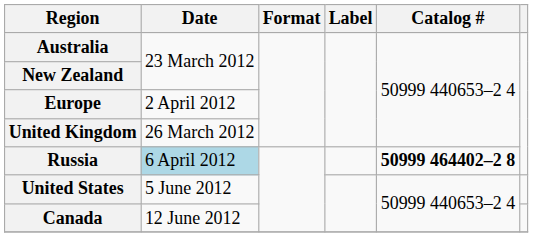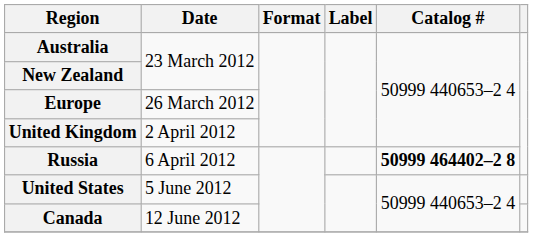(190, 103) 2 April 2012 -> (200, 103) 26 March 2012
(200, 132) 26 March 2012 -> (190, 132) 2 April 2012
(190, 160) lightblue background -> (190, 160) no background
